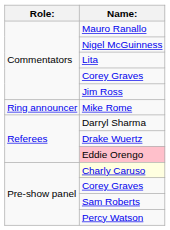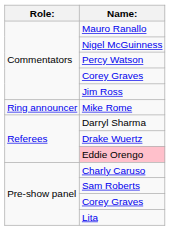(90, 60) Lita -> (113, 60) Percy Watson
(114, 170) lightyellow background -> (114, 170) no background
(113, 186) Corey Graves -> (111, 186) Sam Roberts
(111, 202) Sam Roberts -> (113, 202) Corey Graves
(113, 217) Percy Watson -> (90, 217) Lita
